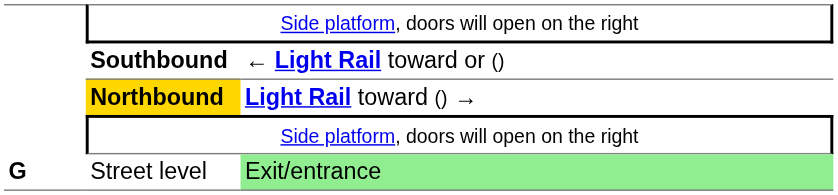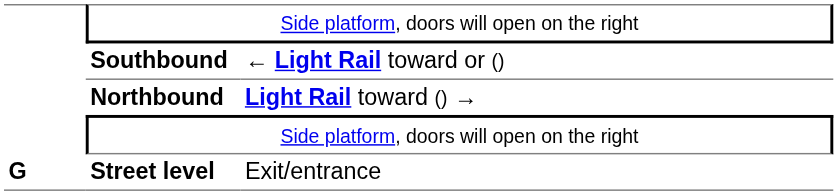(157, 97) gold background -> (157, 97) no background
(149, 171) normal -> (152, 171) bold
(313, 171) lightgreen background -> (313, 171) no background
